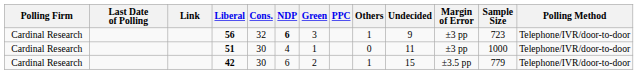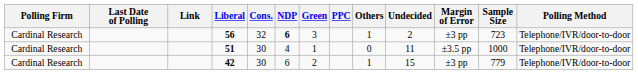(410, 35) 9 -> (410, 35) 2
(457, 49) ±3 pp -> (457, 49) ±3.5 pp
(457, 63) ±3.5 pp -> (457, 63) ±3 pp
